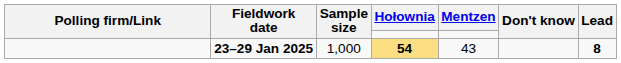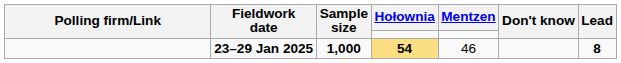(344, 48) normal -> (344, 48) bold
(468, 48) 43 -> (468, 48) 46
